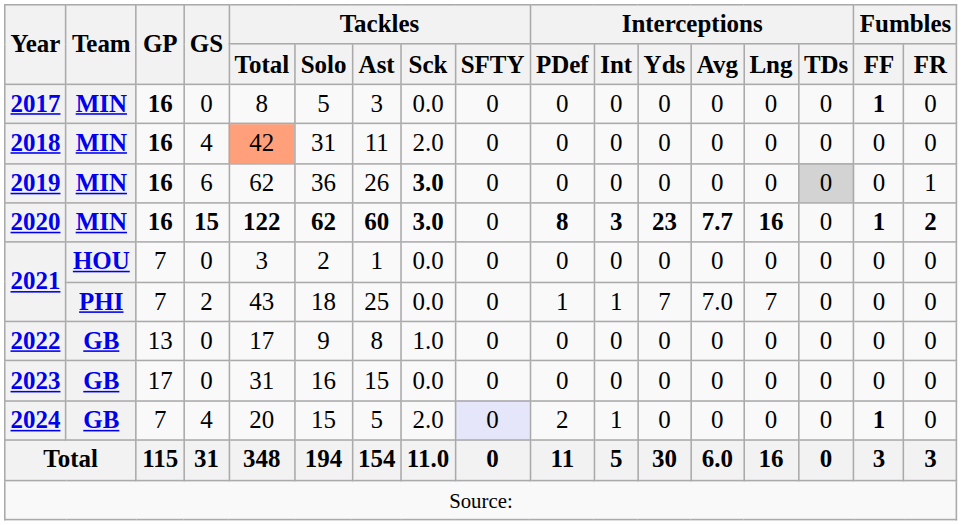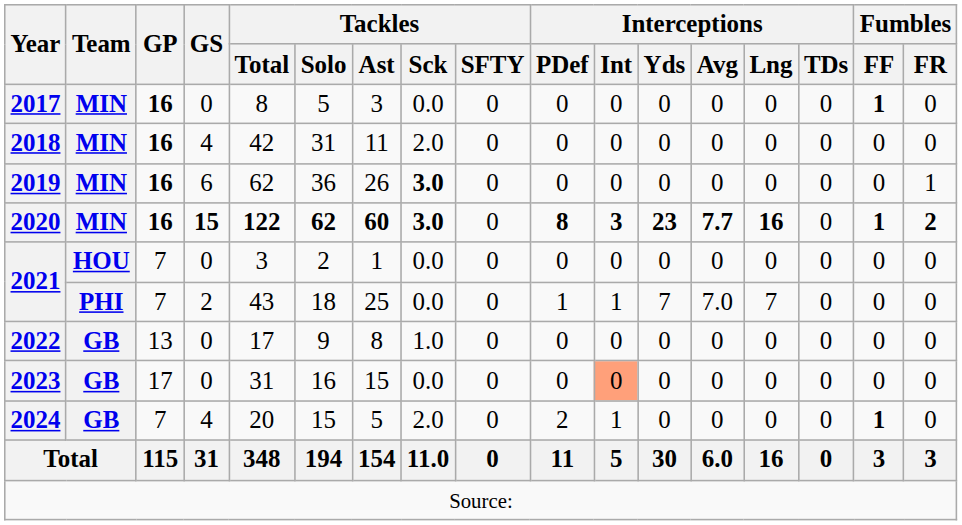(262, 143) lightsalmon background -> (262, 143) no background
(826, 182) lightgrey background -> (826, 182) no background
(616, 380) no background -> (616, 380) lightsalmon background
(493, 420) lavender background -> (493, 420) no background
